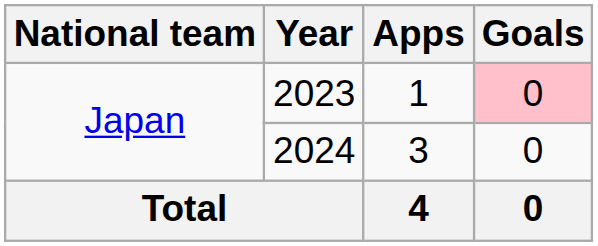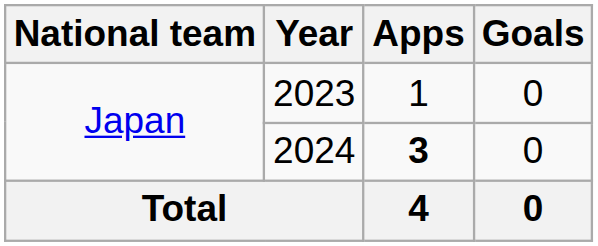(533, 92) pink background -> (533, 92) no background
(419, 151) normal -> (419, 151) bold
